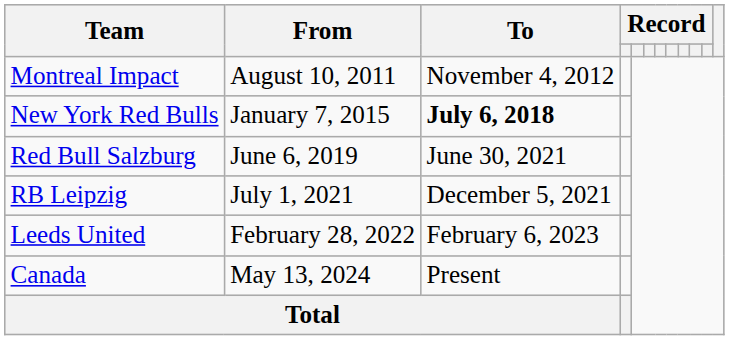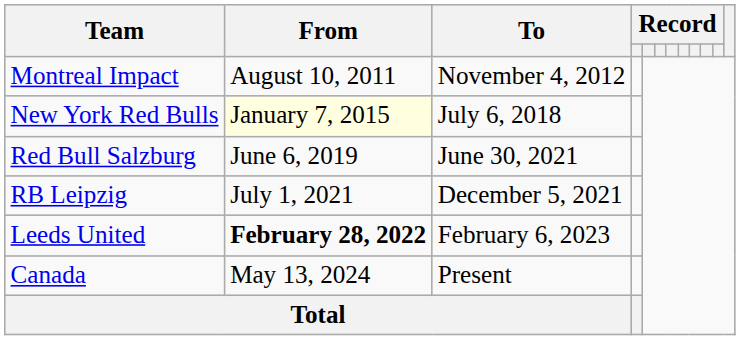(310, 115) no background -> (310, 115) lightyellow background
(490, 115) bold -> (500, 115) normal
(323, 235) normal -> (328, 235) bold
